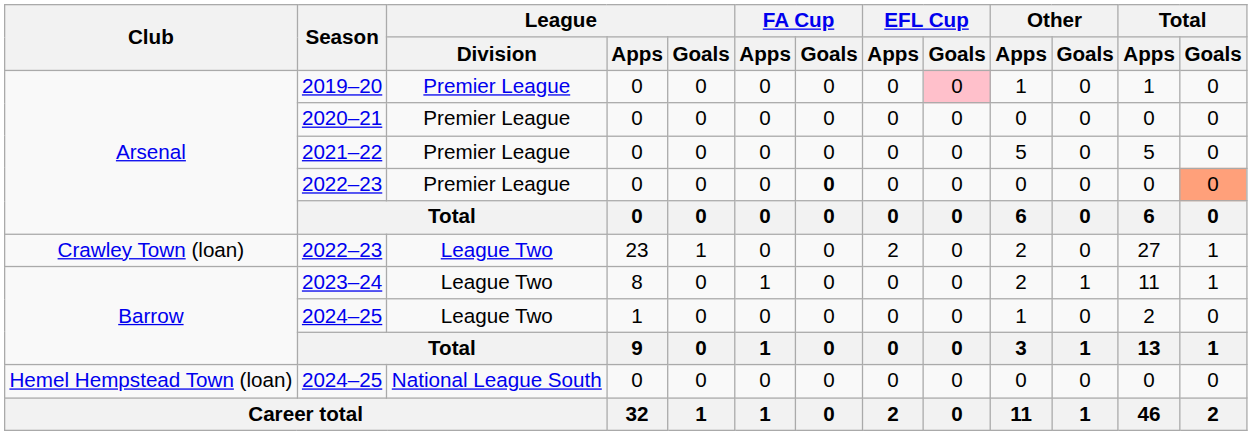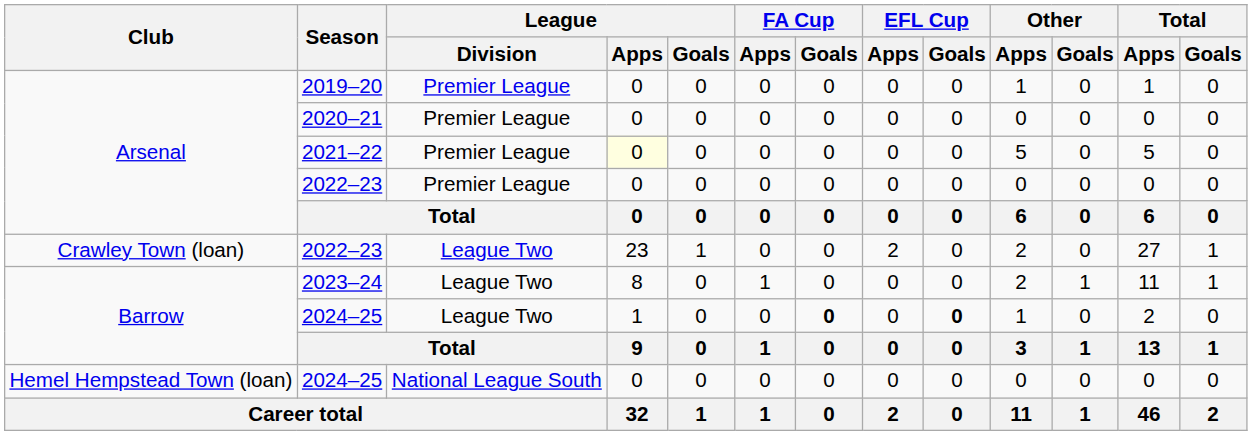(957, 86) pink background -> (957, 86) no background
(637, 151) no background -> (637, 151) lightyellow background
(829, 184) bold -> (829, 184) normal
(1213, 184) lightsalmon background -> (1213, 184) no background
(829, 315) normal -> (829, 315) bold
(957, 315) normal -> (957, 315) bold
